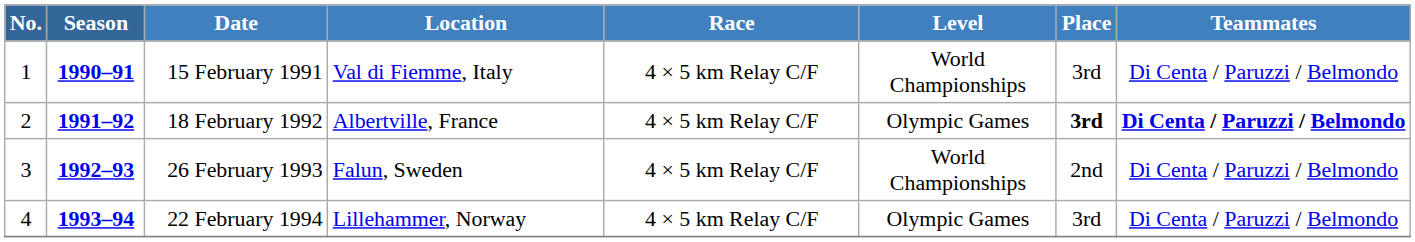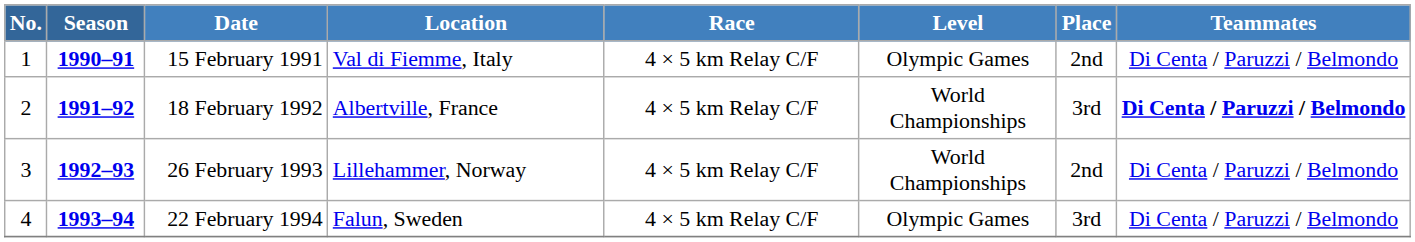(958, 71) World Championships -> (958, 58) Olympic Games
(1087, 71) 3rd -> (1087, 58) 2nd
(958, 120) Olympic Games -> (958, 107) World Championships
(1087, 120) bold -> (1087, 107) normal
(398, 169) Falun, Sweden -> (430, 169) Lillehammer, Norway
(430, 218) Lillehammer, Norway -> (398, 218) Falun, Sweden
